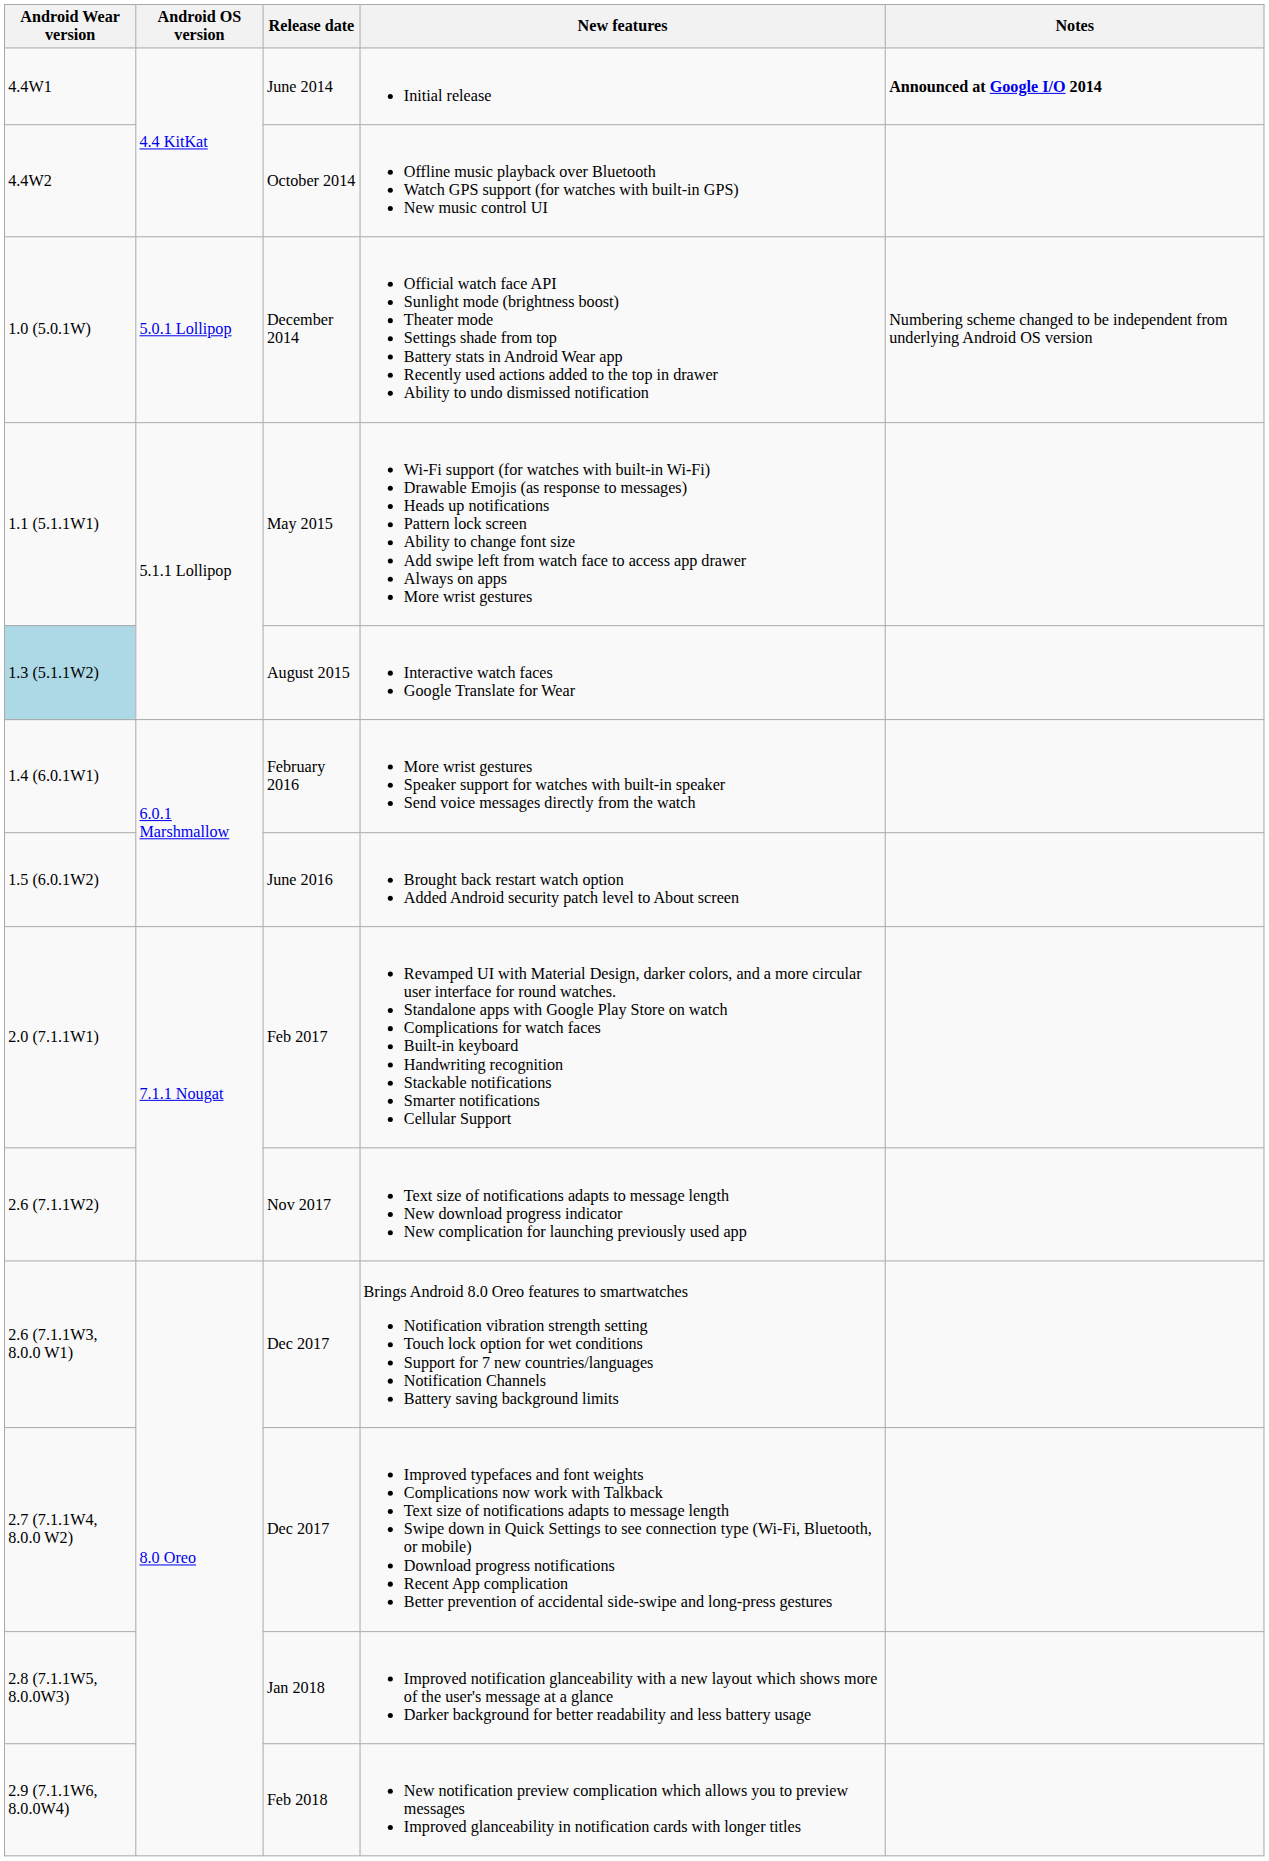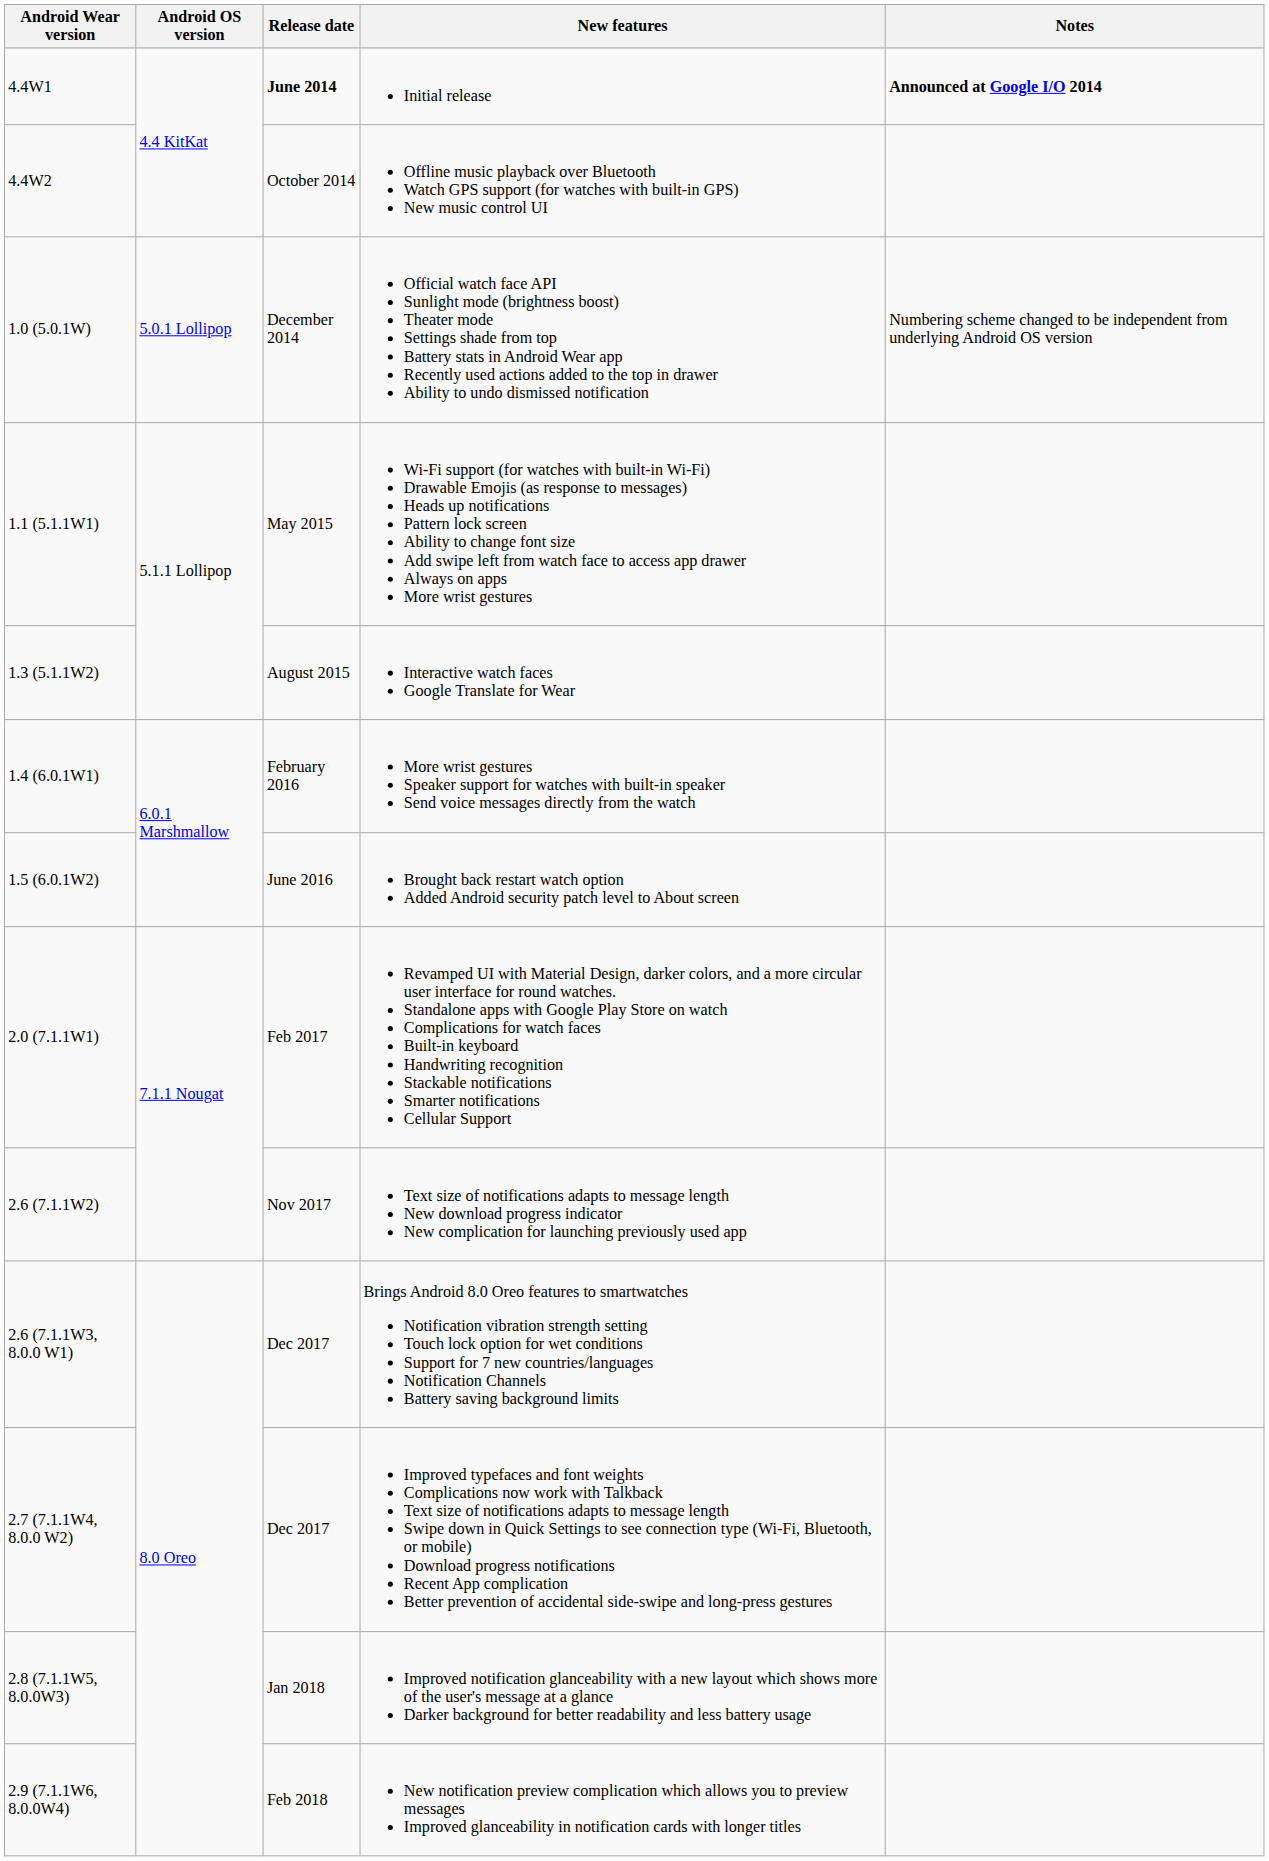(300, 86) normal -> (302, 86) bold
(54, 672) lightblue background -> (54, 672) no background
